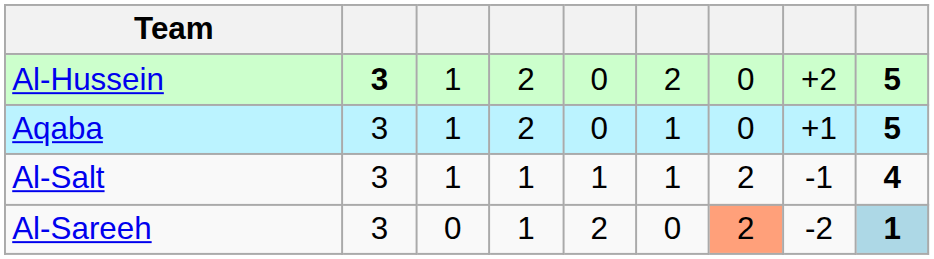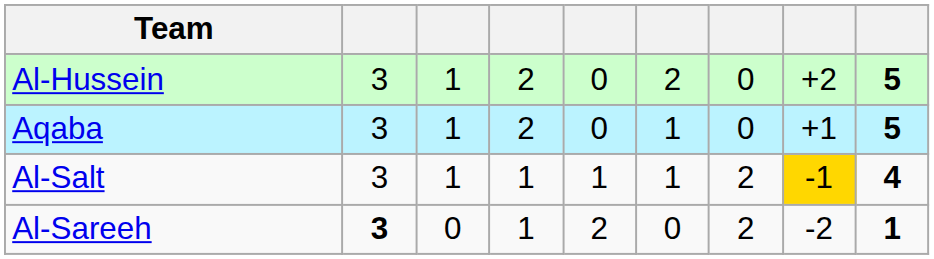(379, 79) bold -> (379, 79) normal
(819, 178) no background -> (819, 178) gold background
(379, 228) normal -> (379, 228) bold
(746, 228) lightsalmon background -> (746, 228) no background
(892, 228) lightblue background -> (892, 228) no background
